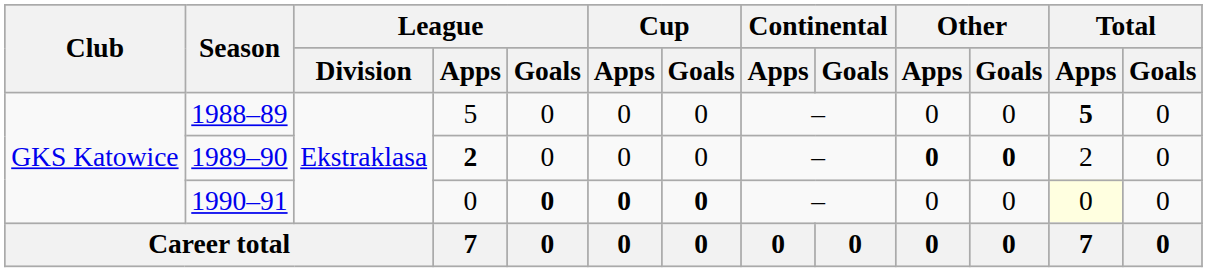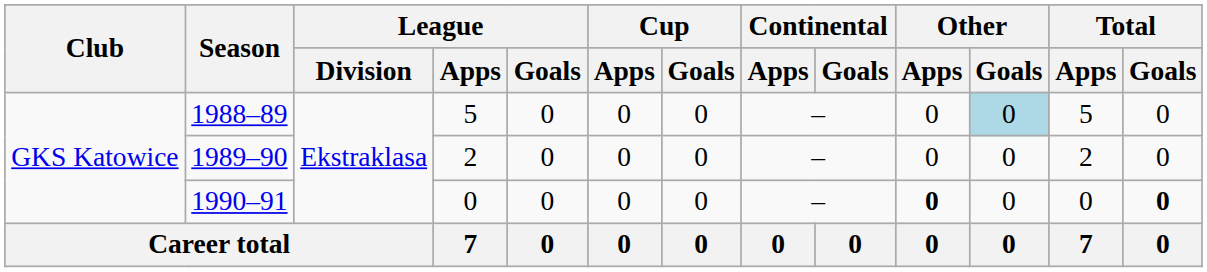(1009, 113) no background -> (1009, 113) lightblue background
(1086, 113) bold -> (1086, 113) normal
(470, 157) bold -> (470, 157) normal
(932, 157) bold -> (932, 157) normal
(1009, 157) bold -> (1009, 157) normal
(547, 200) bold -> (547, 200) normal
(624, 200) bold -> (624, 200) normal
(701, 200) bold -> (701, 200) normal
(932, 200) normal -> (932, 200) bold
(1086, 200) lightyellow background -> (1086, 200) no background
(1163, 200) normal -> (1163, 200) bold
